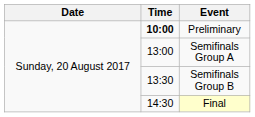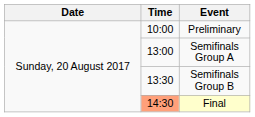(160, 29) bold -> (160, 29) normal
(160, 103) no background -> (160, 103) lightsalmon background
